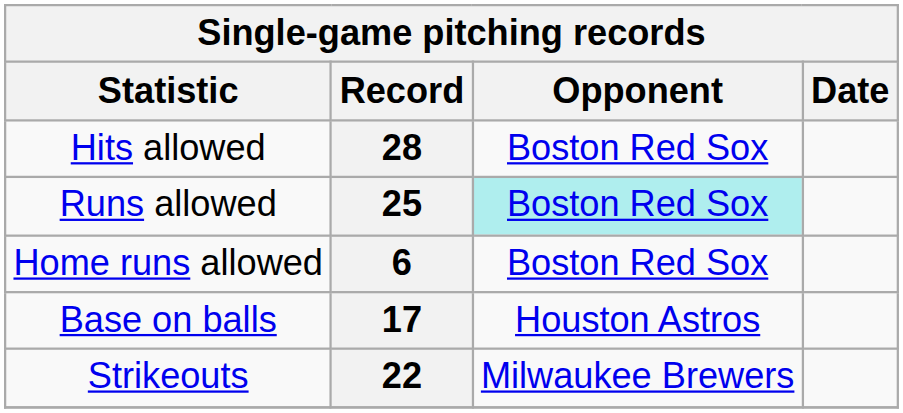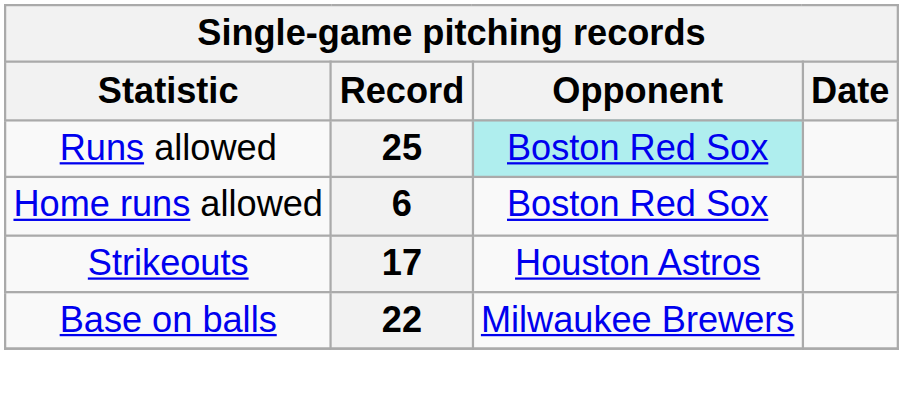- row: (402, 147)
(168, 319) Base on balls -> (168, 262) Strikeouts
(168, 377) Strikeouts -> (168, 319) Base on balls
